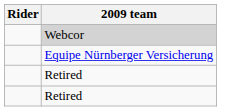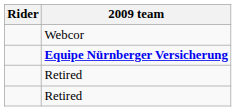(64, 34) lightgrey background -> (64, 34) no background
(129, 55) normal -> (136, 55) bold
